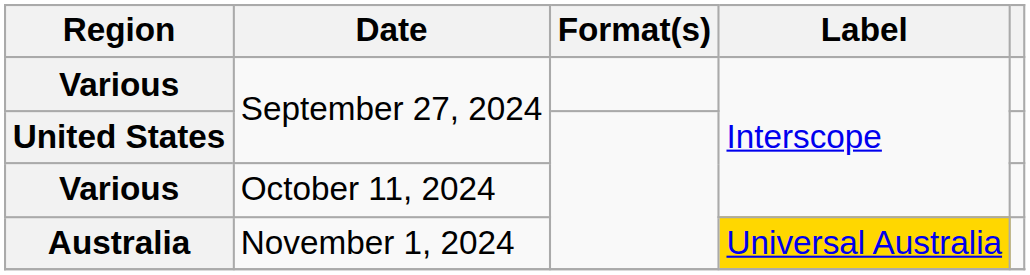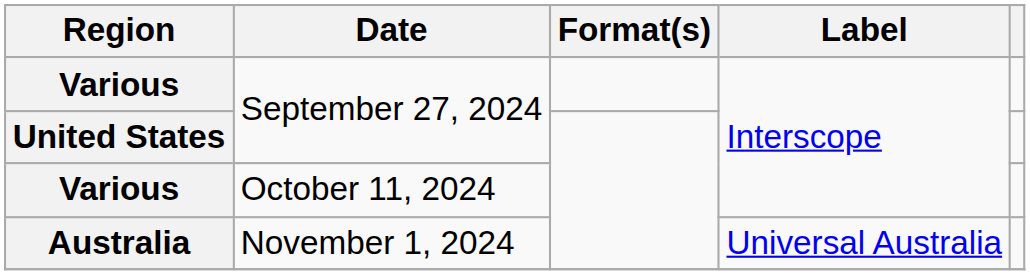(864, 242) gold background -> (864, 242) no background
